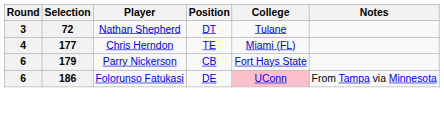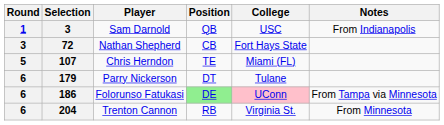+ row: (140, 29)
(209, 29) DT -> (209, 45) CB
(271, 29) Tulane -> (271, 45) Fort Hays State
(23, 45) 4 -> (23, 62) 5
(68, 45) 177 -> (68, 62) 107
(209, 62) CB -> (209, 78) DT
(271, 62) Fort Hays State -> (271, 78) Tulane
(209, 78) no background -> (209, 95) lightgreen background
+ row: (140, 111)
